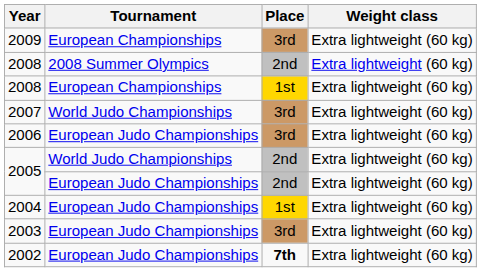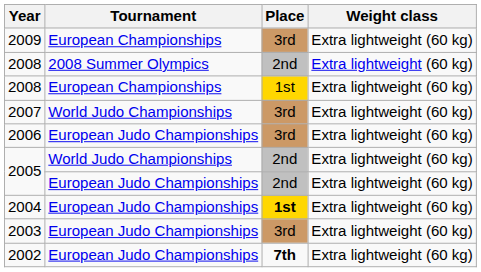(285, 207) normal -> (285, 207) bold
